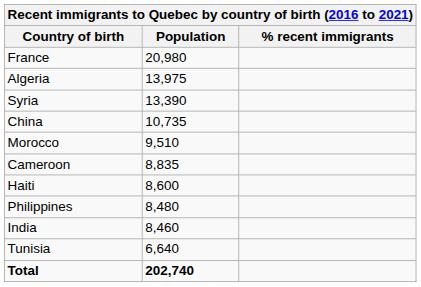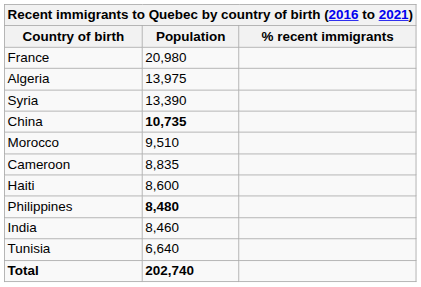(166, 121) normal -> (166, 121) bold
(162, 206) normal -> (162, 206) bold
